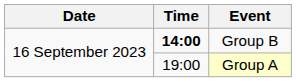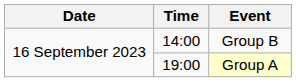(181, 40) bold -> (181, 40) normal
